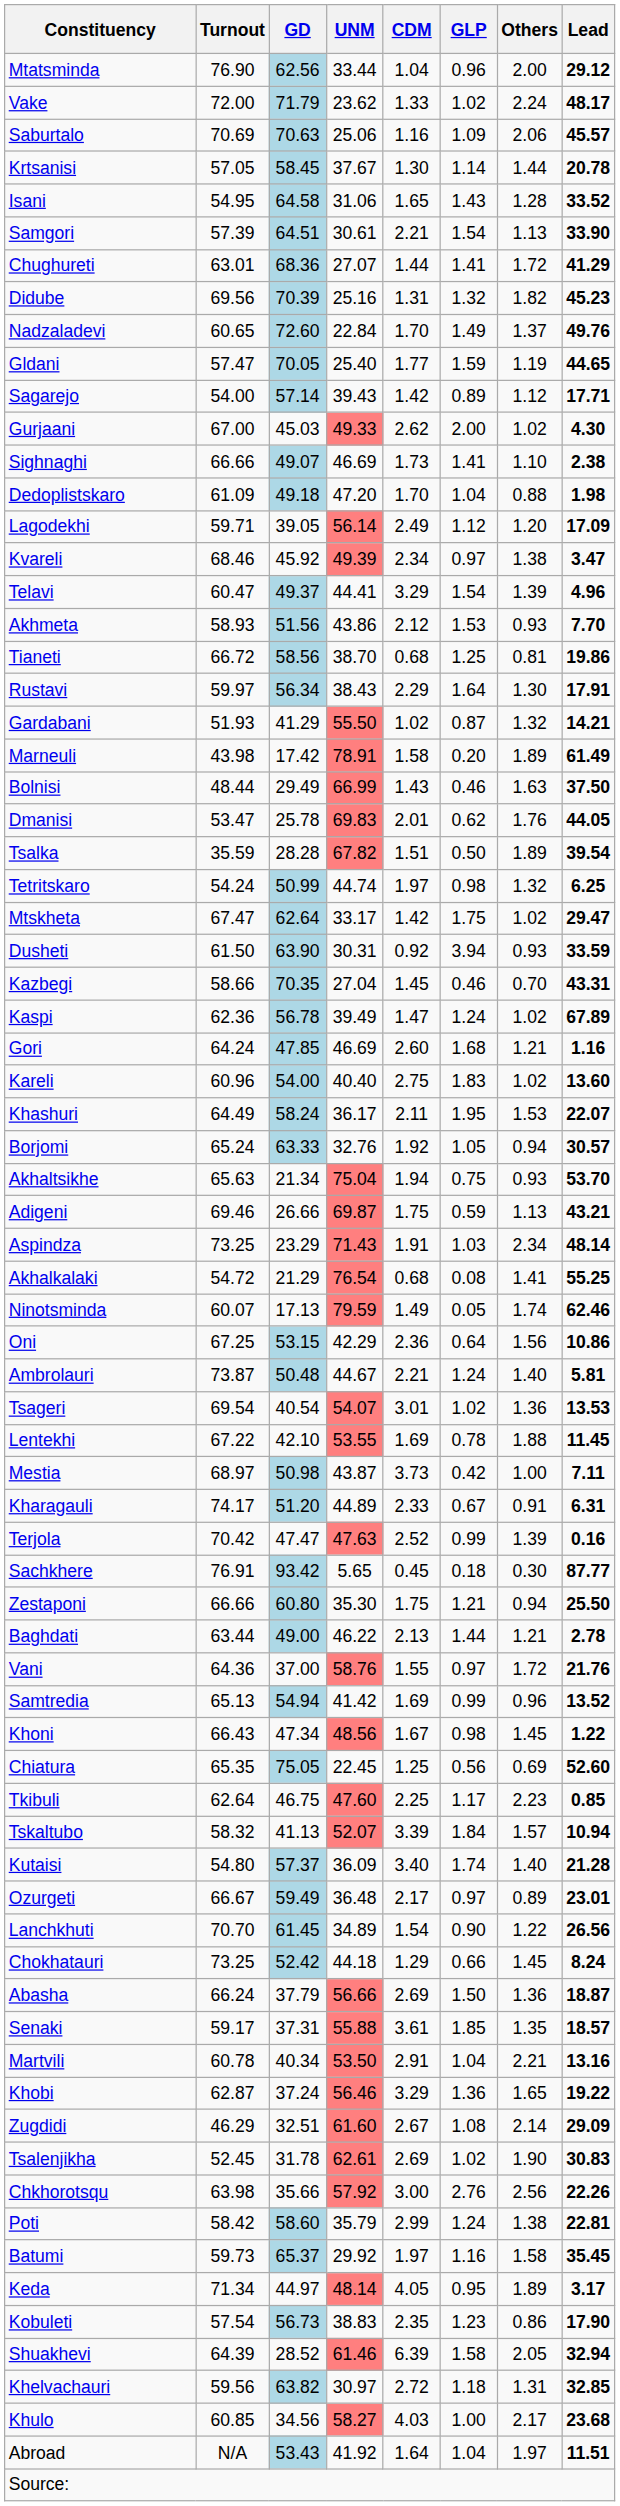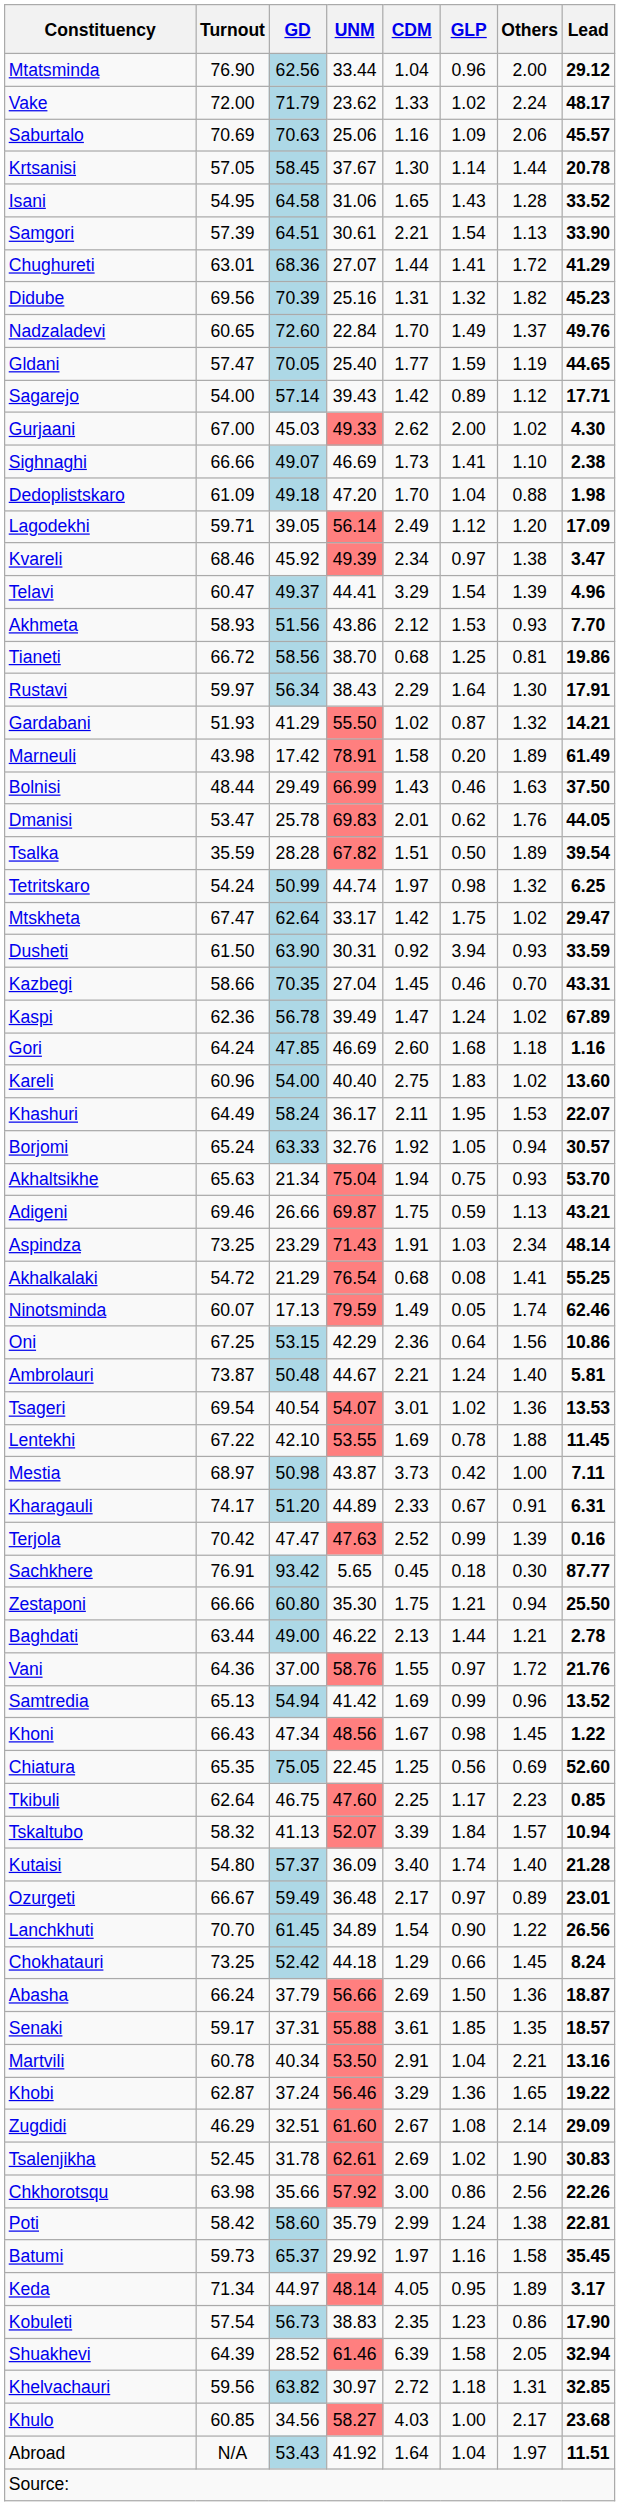(530, 1049) 1.21 -> (530, 1049) 1.18
(469, 2191) 2.76 -> (469, 2191) 0.86
